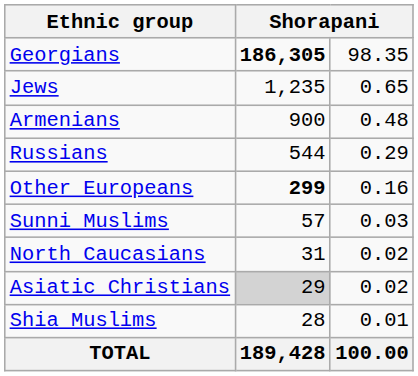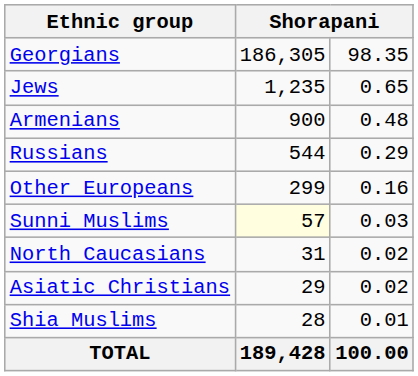(283, 55) bold -> (283, 55) normal
(307, 188) bold -> (307, 188) normal
(313, 221) no background -> (313, 221) lightyellow background
(313, 288) lightgrey background -> (313, 288) no background
